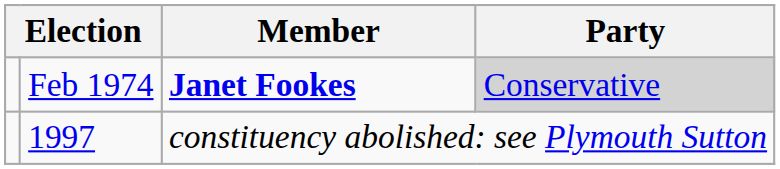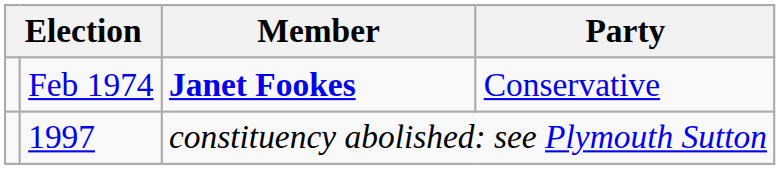(572, 84) lightgrey background -> (572, 84) no background
